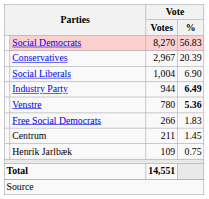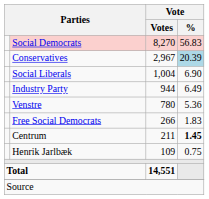(191, 58) no background -> (191, 58) lightblue background
(193, 89) bold -> (193, 89) normal
(193, 105) bold -> (193, 105) normal
(193, 136) normal -> (193, 136) bold
